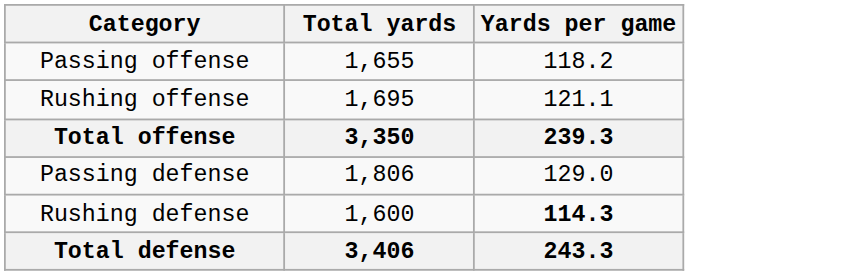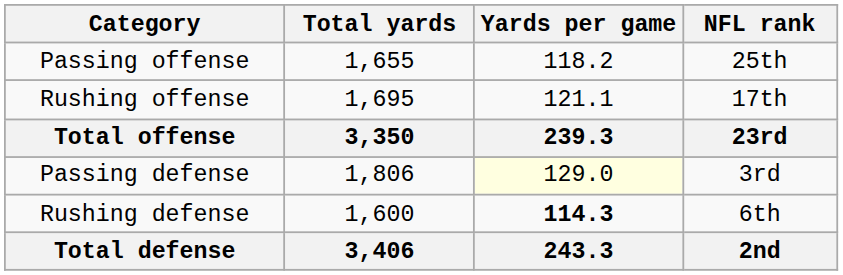+ column: (760, 24)
(579, 176) no background -> (579, 176) lightyellow background
